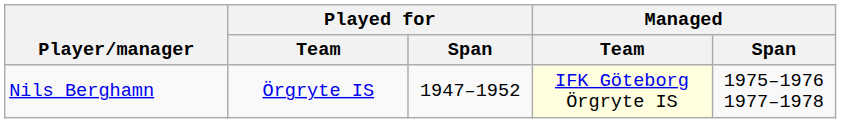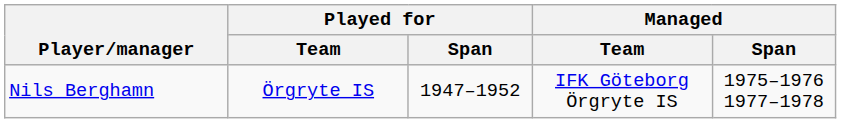(622, 91) lightyellow background -> (622, 91) no background
